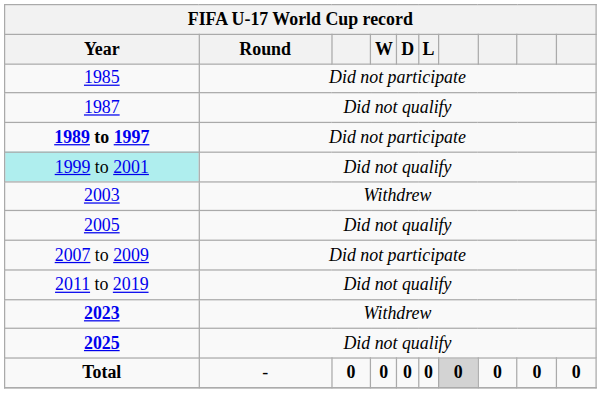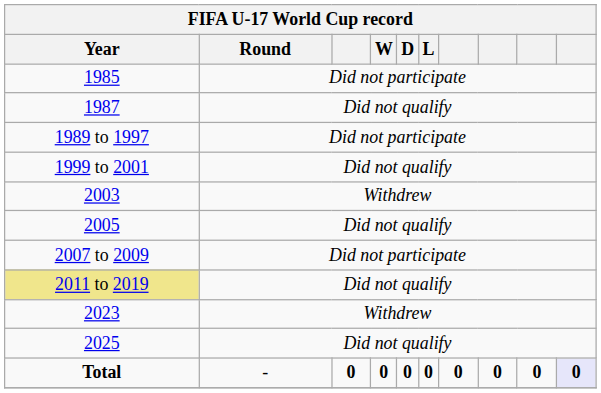(102, 137) bold -> (102, 137) normal
(102, 166) paleturquoise background -> (102, 166) no background
(102, 284) no background -> (102, 284) khaki background
(102, 314) bold -> (102, 314) normal
(102, 343) bold -> (102, 343) normal
(458, 373) lightgrey background -> (458, 373) no background
(576, 373) no background -> (576, 373) lavender background
